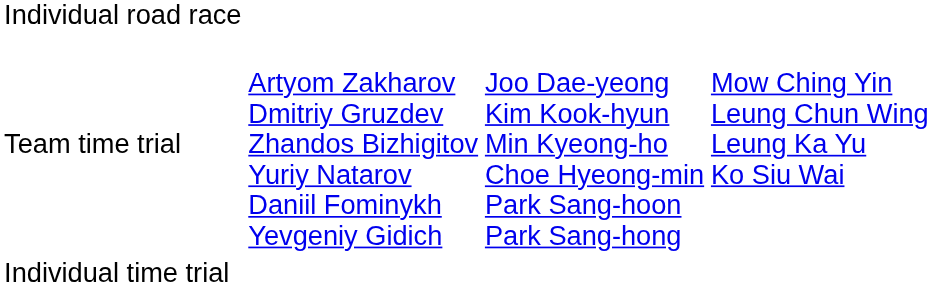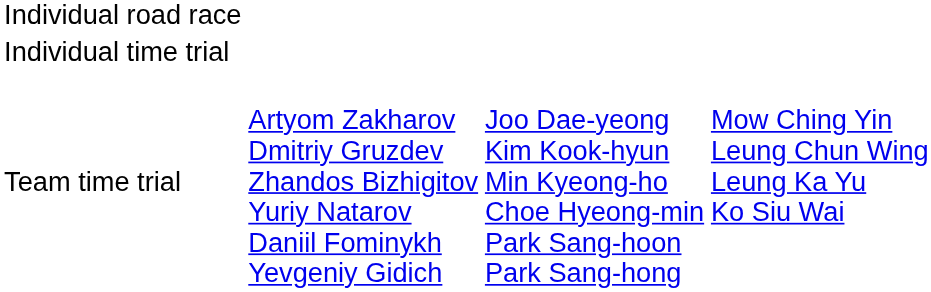rows swapped: (117, 273) <-> (93, 144)
